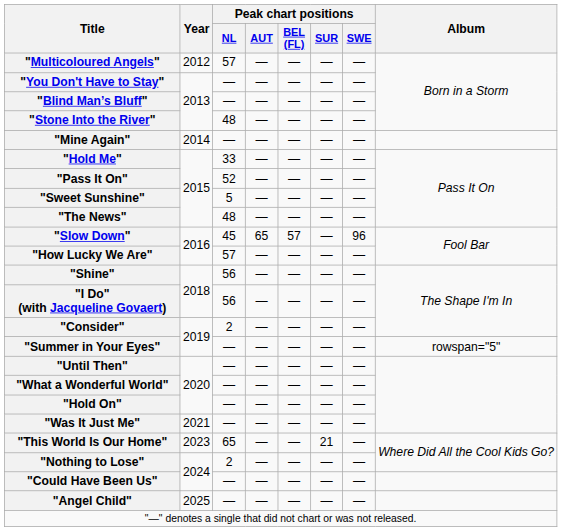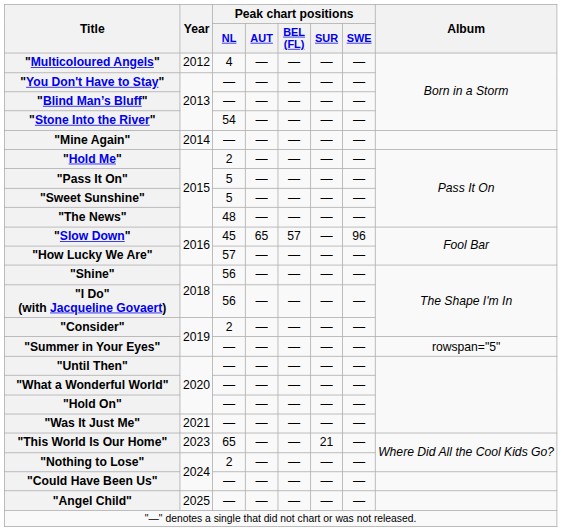(229, 62) 57 -> (229, 62) 4
(229, 120) 48 -> (229, 120) 54
(229, 159) 33 -> (229, 159) 2
(229, 178) 52 -> (229, 178) 5
